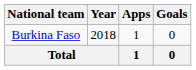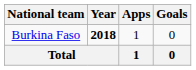(103, 34) normal -> (103, 34) bold
